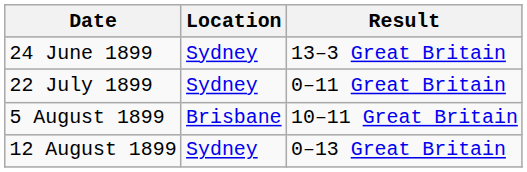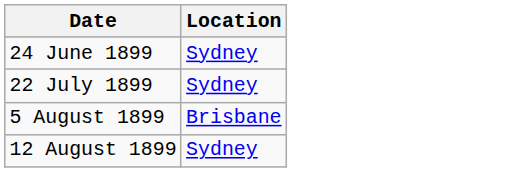- column: (404, 21)
